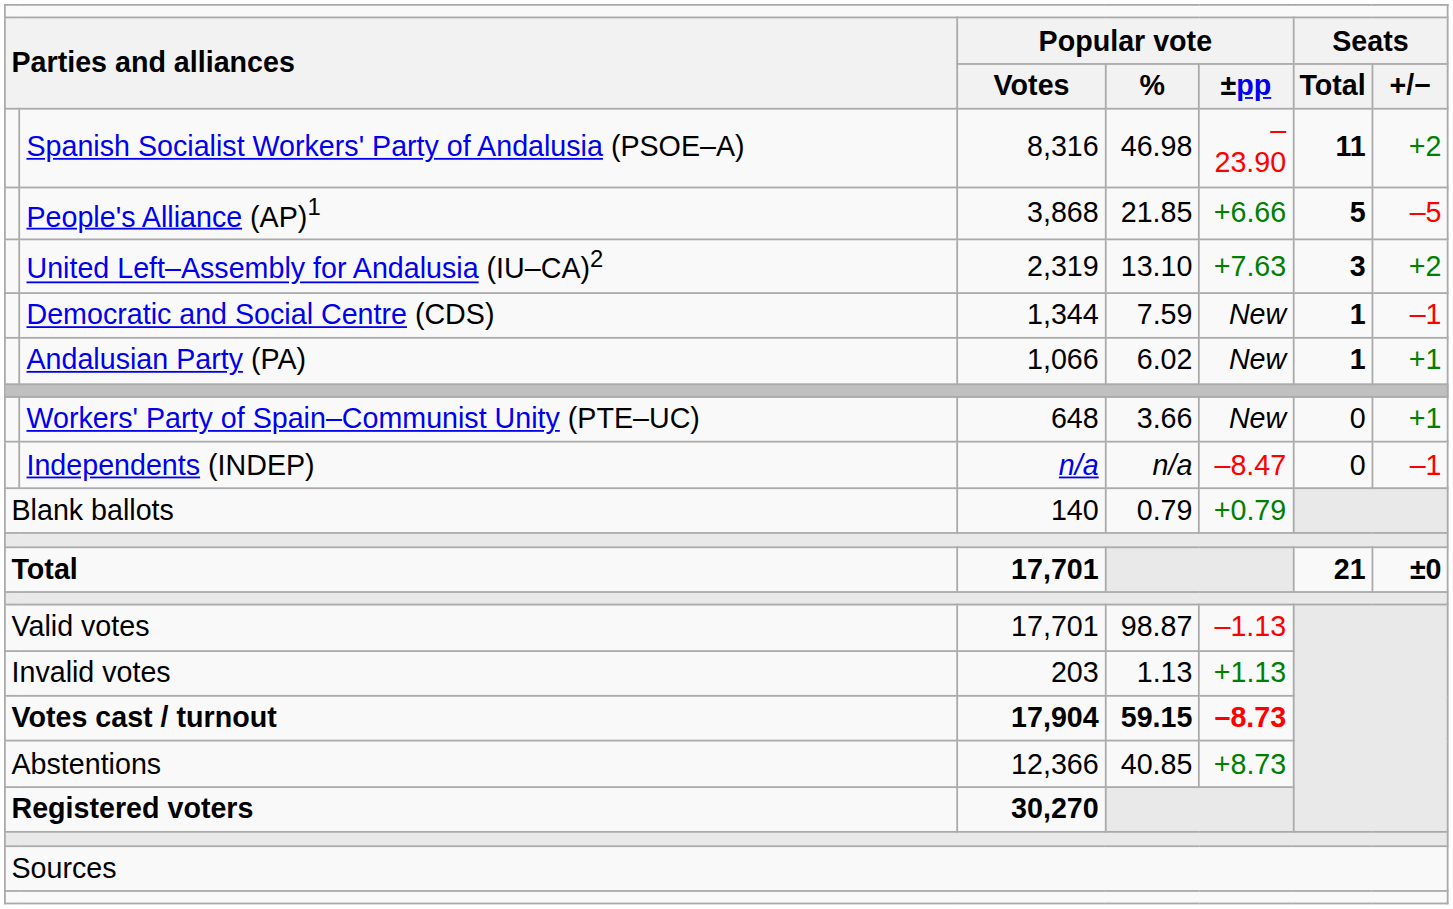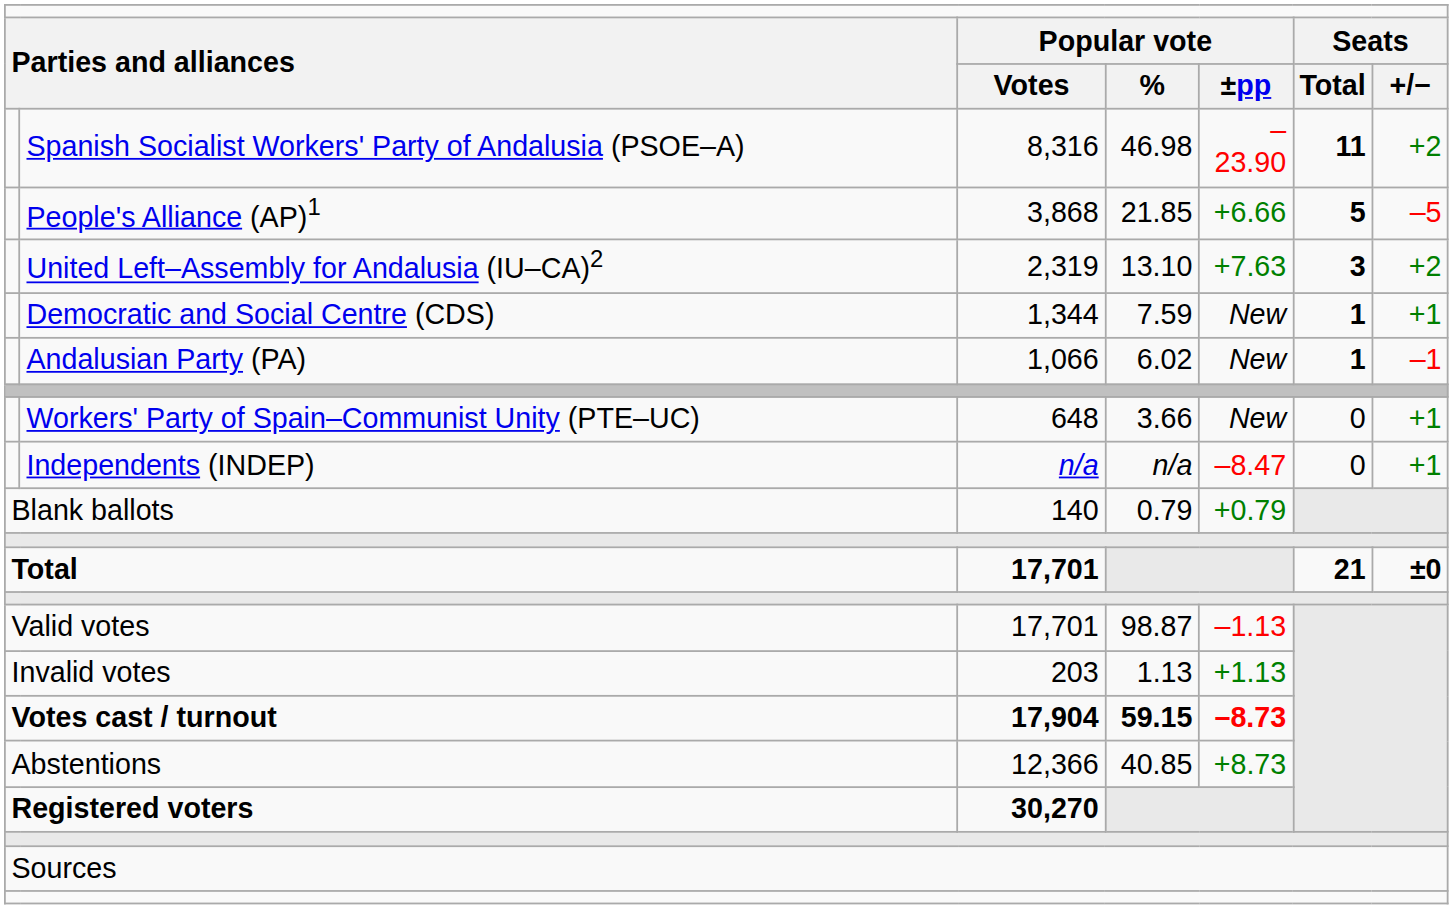(1426, 315) –1 -> (1425, 315) +1
(1425, 360) +1 -> (1426, 360) –1
(1426, 464) –1 -> (1425, 464) +1
